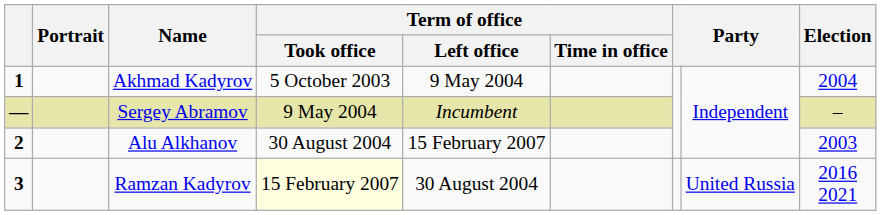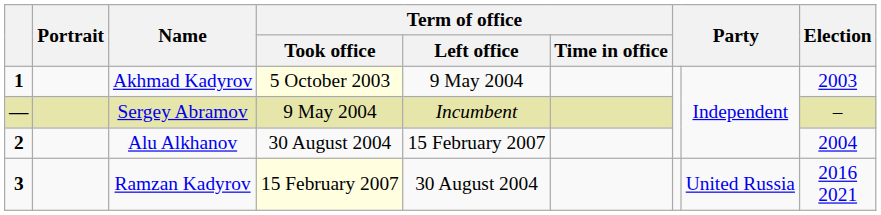(330, 81) no background -> (330, 81) lightyellow background
(838, 81) 2004 -> (838, 81) 2003
(838, 142) 2003 -> (838, 142) 2004
